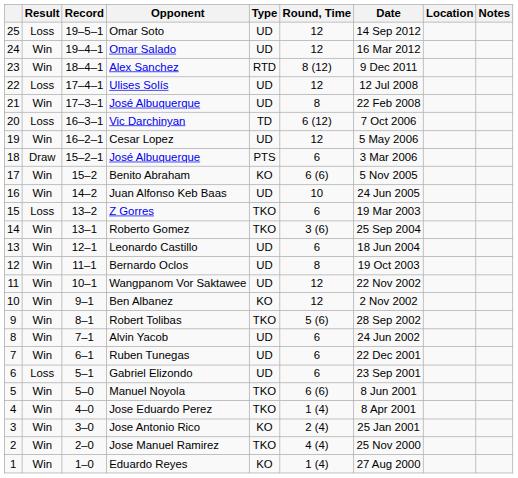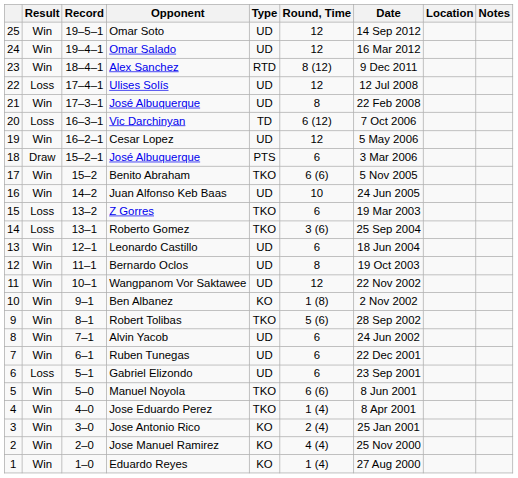(42, 31) Loss -> (42, 31) Win
(264, 175) KO -> (264, 175) TKO
(42, 229) Win -> (42, 229) Loss
(317, 301) 12 -> (317, 301) 1 (8)
(264, 445) TKO -> (264, 445) KO
